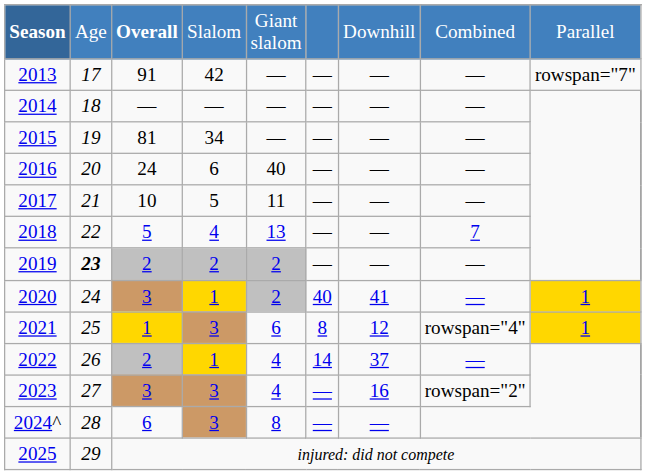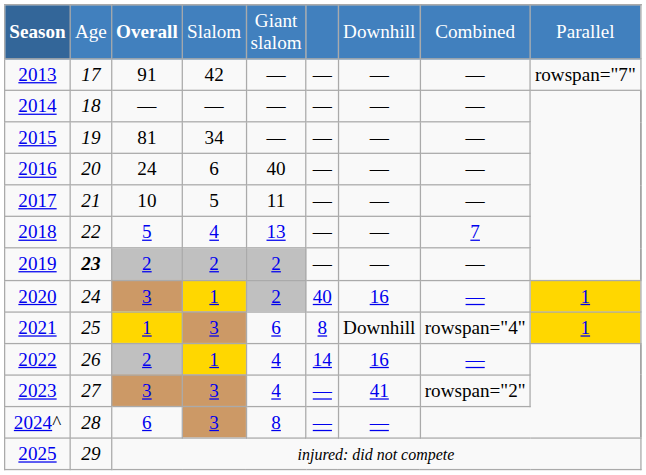(379, 295) 41 -> (379, 295) 16
(379, 327) 12 -> (379, 327) Downhill
(379, 358) 37 -> (379, 358) 16
(379, 390) 16 -> (379, 390) 41
